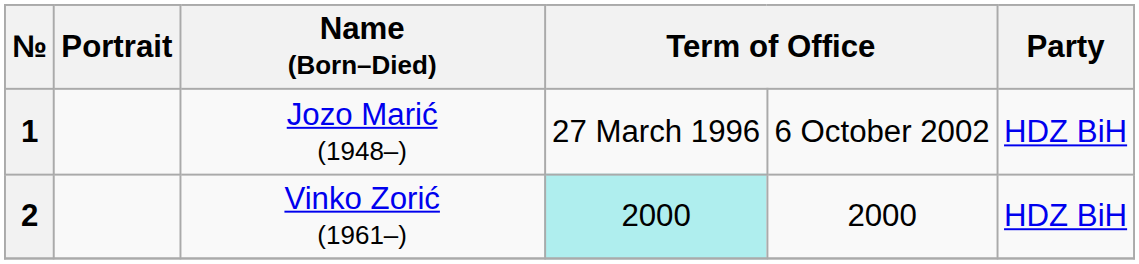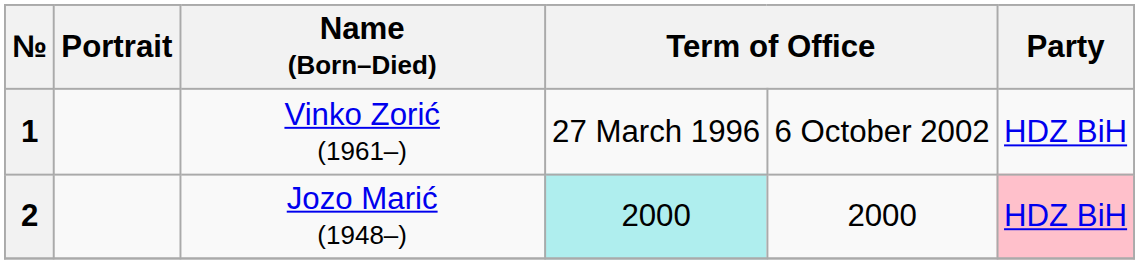(362, 131) Jozo Marić (1948–) -> (362, 131) Vinko Zorić (1961–)
(362, 215) Vinko Zorić (1961–) -> (362, 215) Jozo Marić (1948–)
(1066, 215) no background -> (1066, 215) pink background
